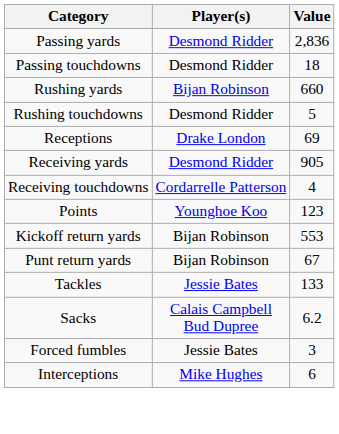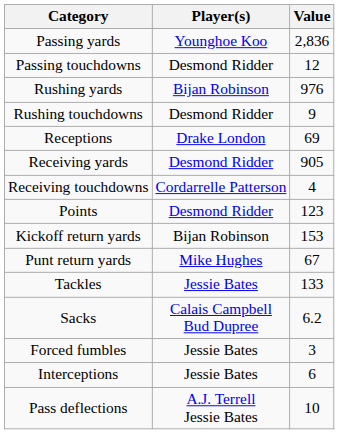(221, 41) Desmond Ridder -> (221, 41) Younghoe Koo
(312, 65) 18 -> (312, 65) 12
(312, 89) 660 -> (312, 89) 976
(312, 114) 5 -> (312, 114) 9
(221, 211) Younghoe Koo -> (221, 211) Desmond Ridder
(312, 235) 553 -> (312, 235) 153
(221, 260) Bijan Robinson -> (221, 260) Mike Hughes
(221, 374) Mike Hughes -> (221, 374) Jessie Bates
+ row: (78, 408)
